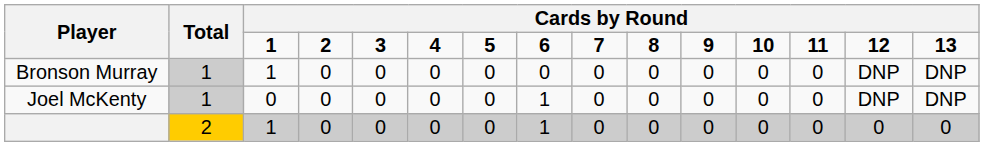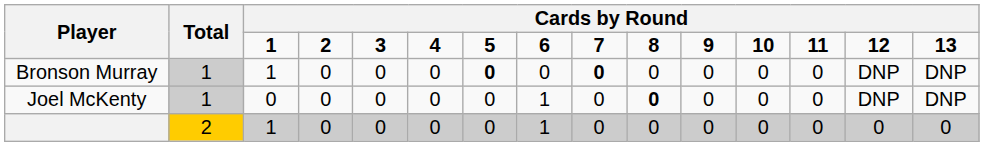(490, 72) normal -> (490, 72) bold
(599, 72) normal -> (599, 72) bold
(654, 100) normal -> (654, 100) bold
